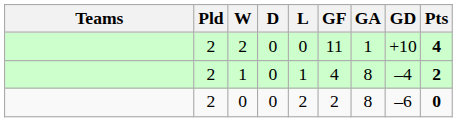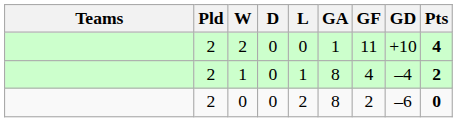columns swapped: (334, 18) <-> (368, 18)
